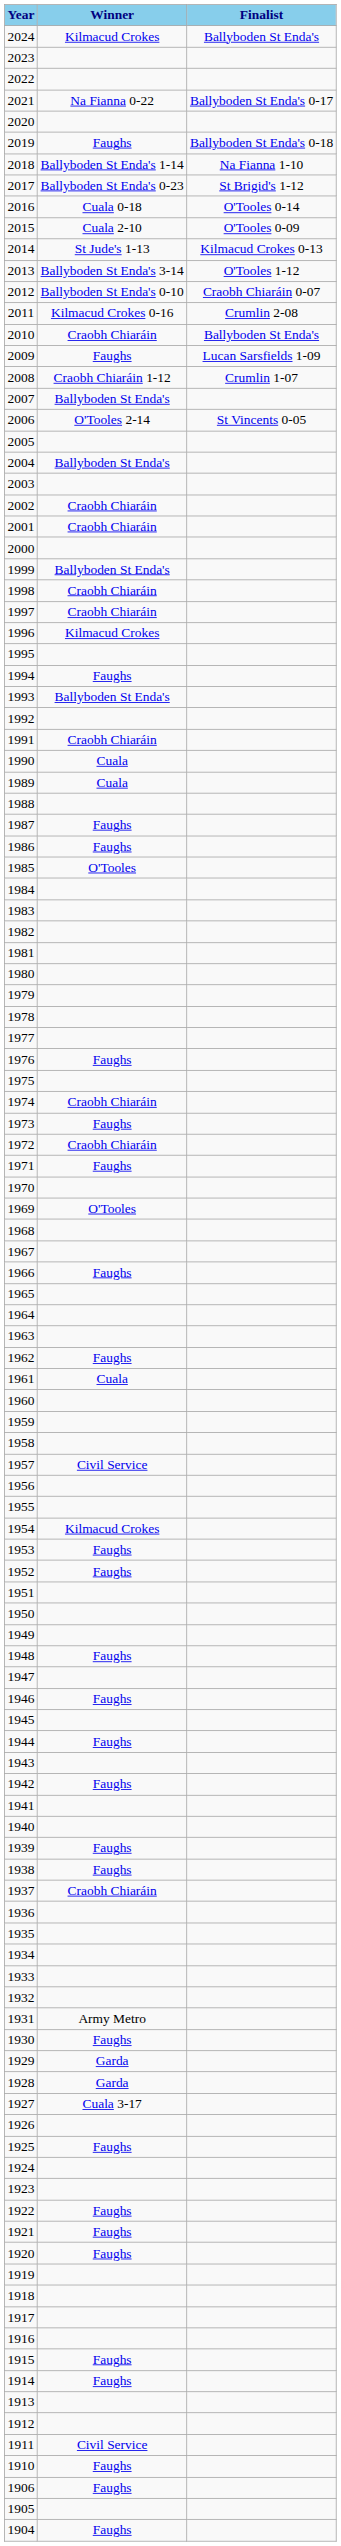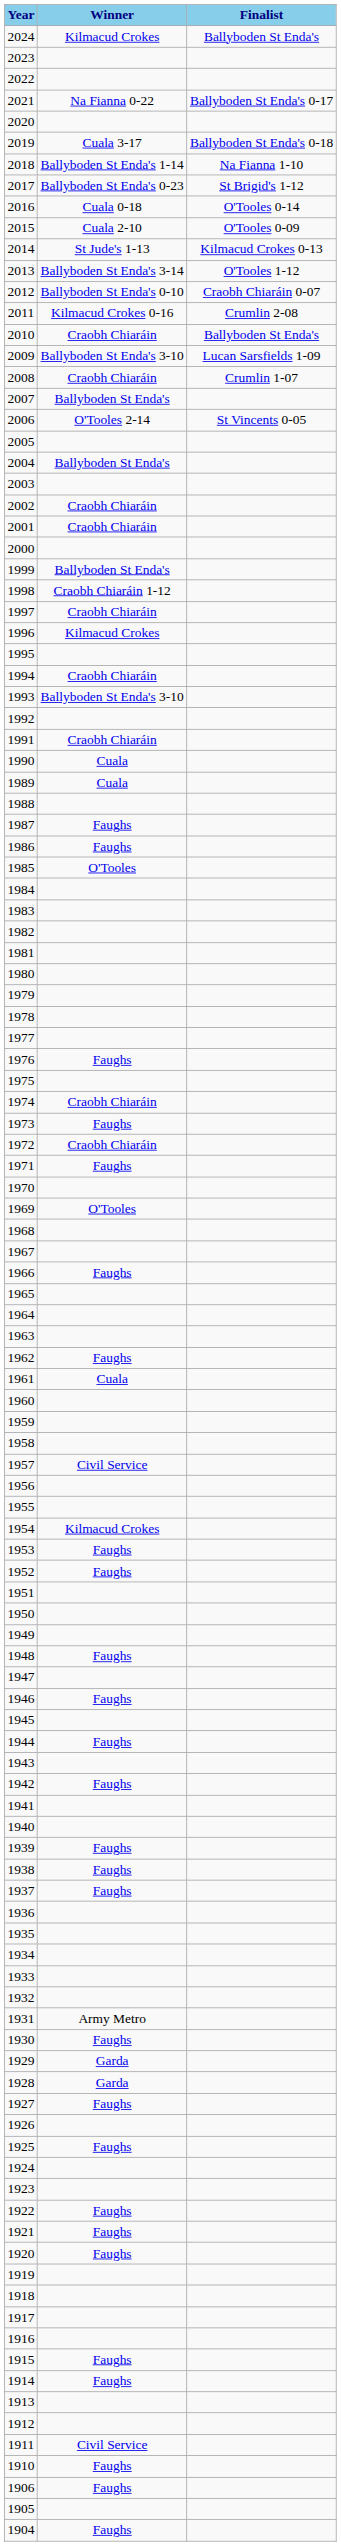(112, 143) Faughs -> (112, 143) Cuala 3-17
(112, 356) Faughs -> (112, 356) Ballyboden St Enda's 3-10
(112, 377) Craobh Chiaráin 1-12 -> (112, 377) Craobh Chiaráin
(112, 590) Craobh Chiaráin -> (112, 590) Craobh Chiaráin 1-12
(112, 675) Faughs -> (112, 675) Craobh Chiaráin
(112, 697) Ballyboden St Enda's -> (112, 697) Ballyboden St Enda's 3-10
(112, 1890) Craobh Chiaráin -> (112, 1890) Faughs
(112, 2104) Cuala 3-17 -> (112, 2104) Faughs
